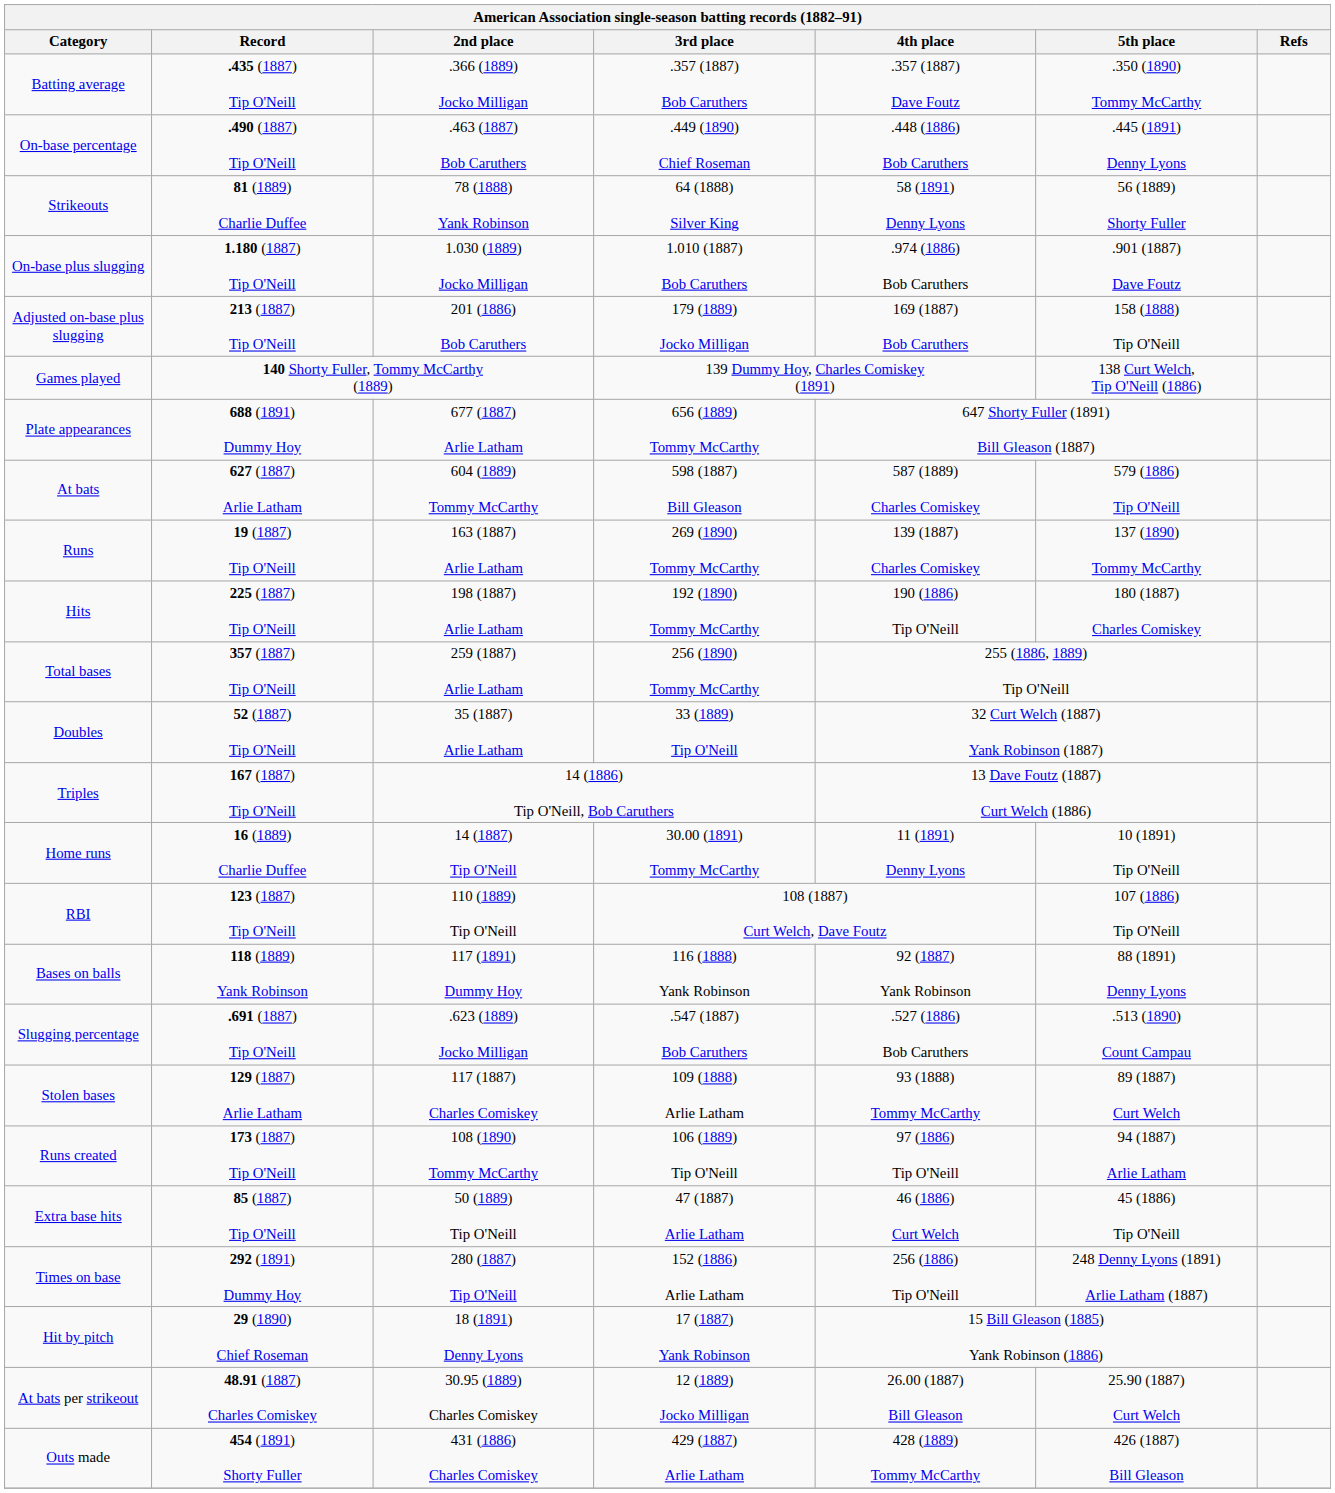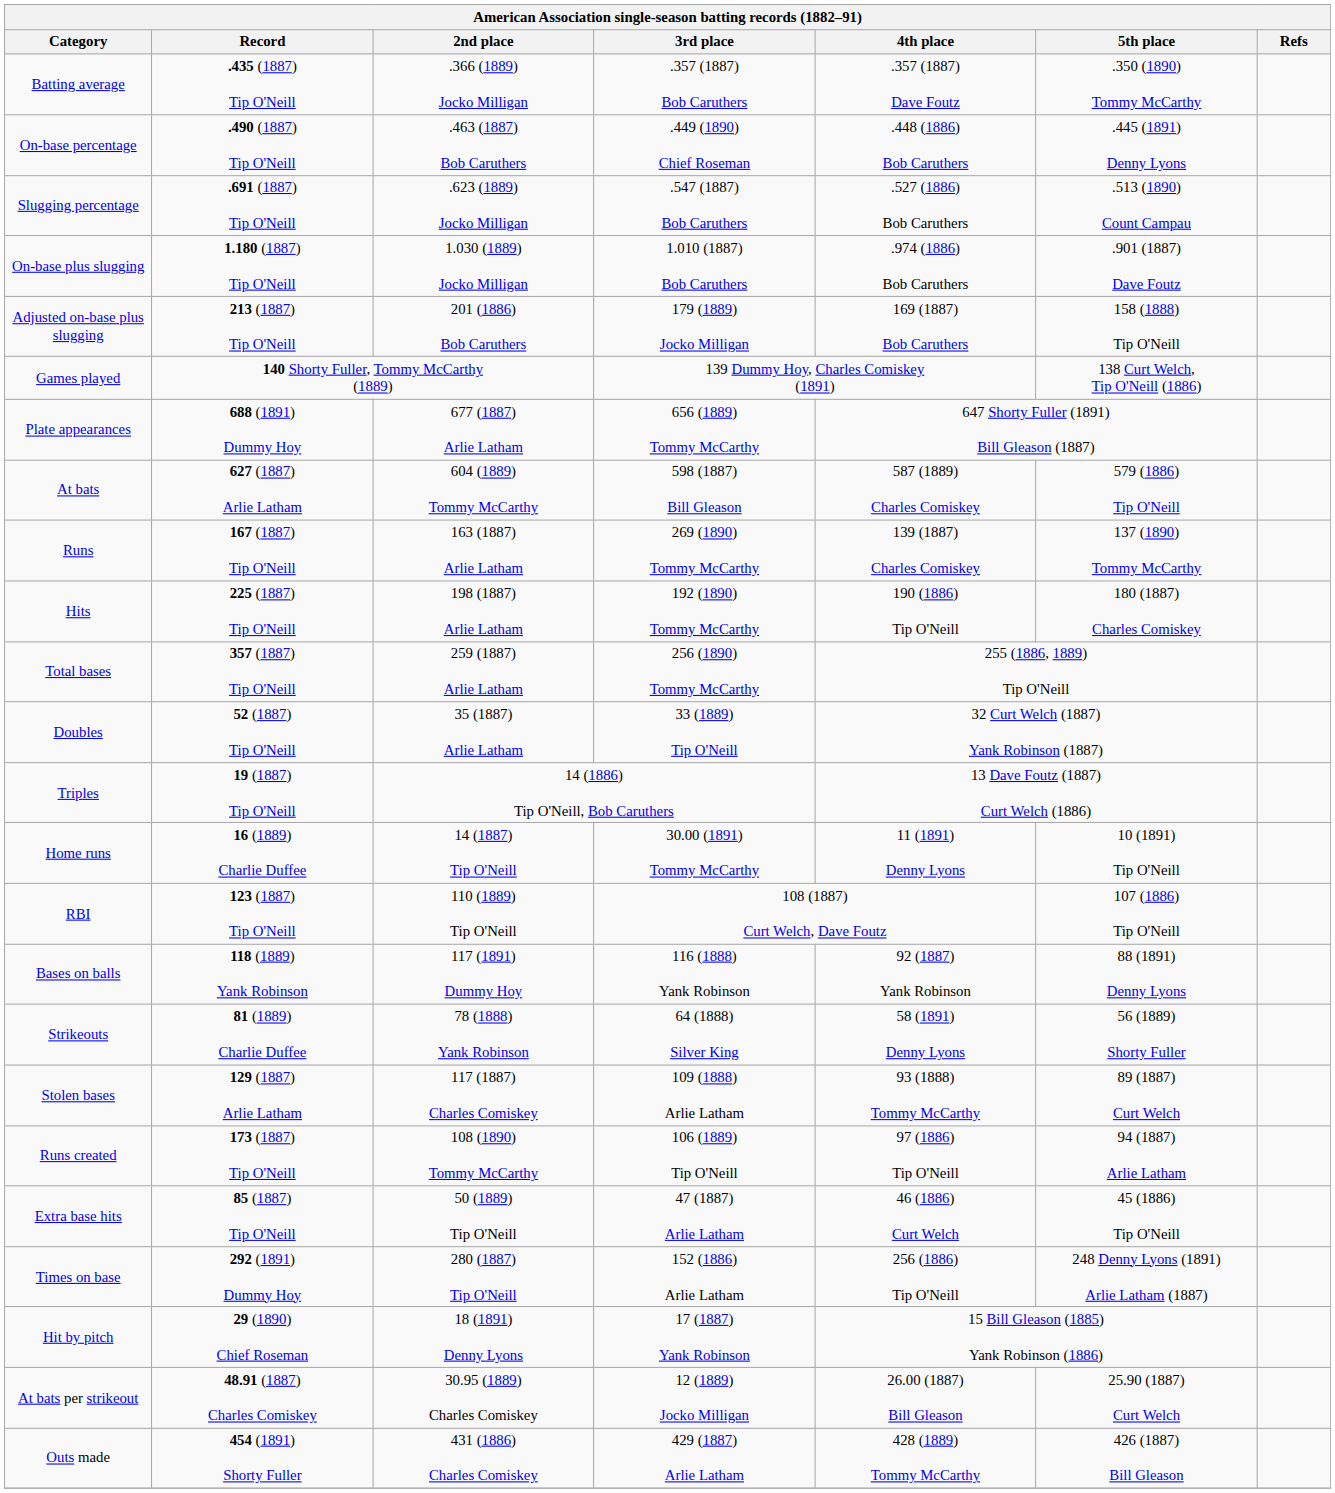rows swapped: (78, 1034) <-> (78, 205)
(262, 550) 19 (1887) Tip O'Neill -> (262, 550) 167 (1887) Tip O'Neill
(262, 792) 167 (1887) Tip O'Neill -> (262, 792) 19 (1887) Tip O'Neill
